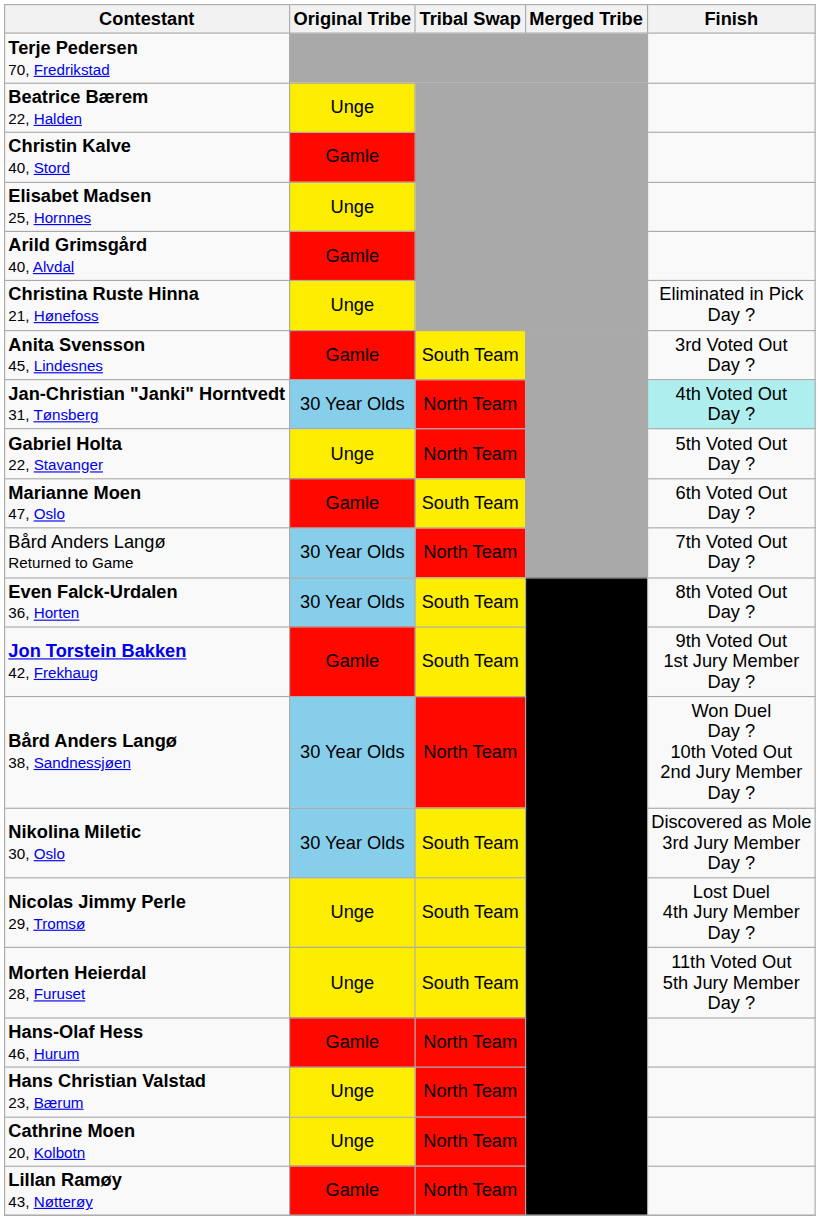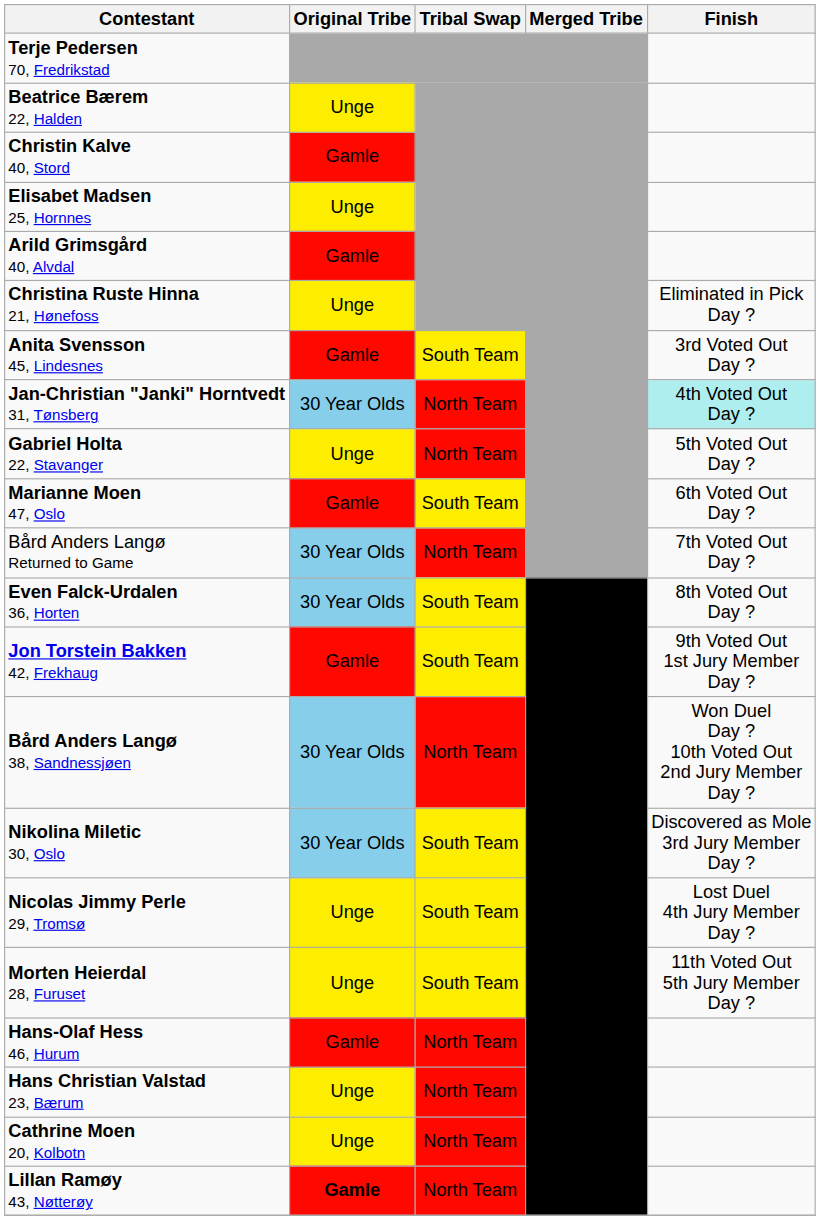(352, 1190) normal -> (352, 1190) bold
